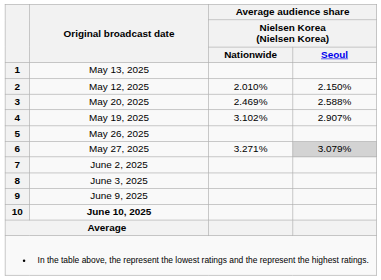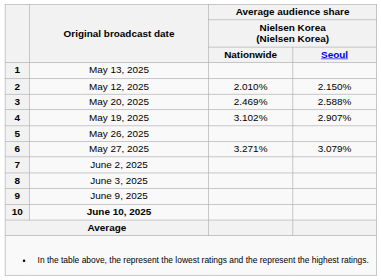(335, 149) lightgrey background -> (335, 149) no background
